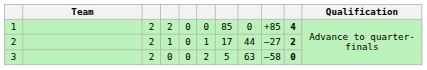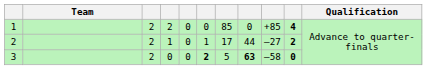(206, 57) normal -> (206, 57) bold
(250, 57) normal -> (250, 57) bold
